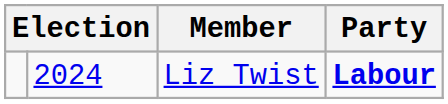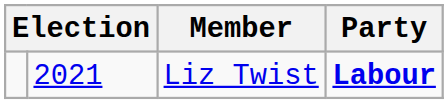(68, 75) 2024 -> (68, 75) 2021
